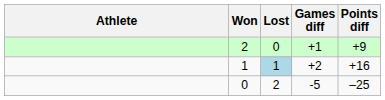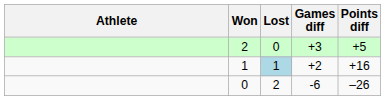(315, 47) +1 -> (315, 47) +3
(359, 47) +9 -> (359, 47) +5
(315, 85) -5 -> (315, 85) -6
(359, 85) –25 -> (359, 85) –26
